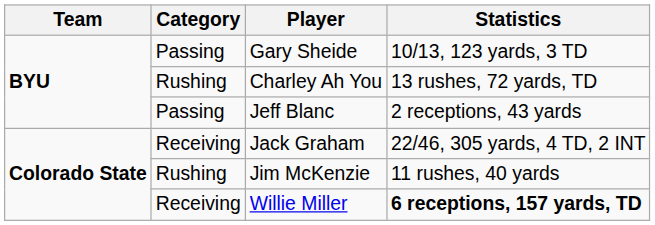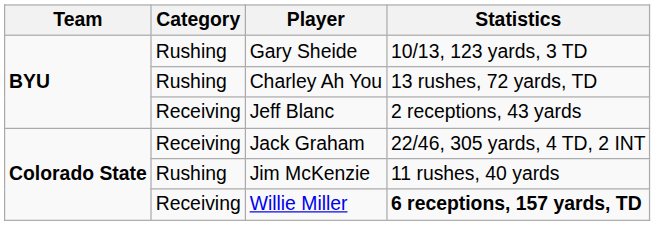(190, 50) Passing -> (191, 50) Rushing
(190, 112) Passing -> (198, 112) Receiving
